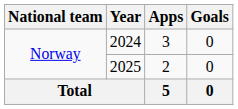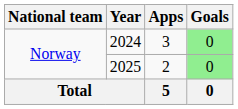(210, 41) no background -> (210, 41) lightgreen background
(210, 66) no background -> (210, 66) lightgreen background
